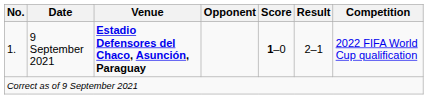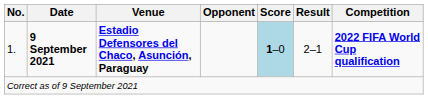(57, 49) normal -> (58, 49) bold
(276, 49) no background -> (275, 49) lightblue background
(377, 49) normal -> (377, 49) bold
